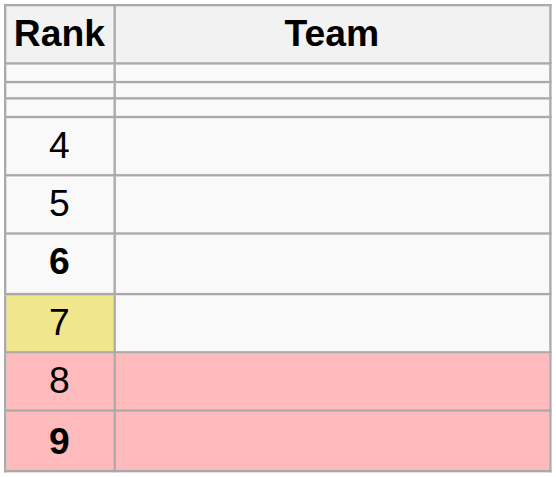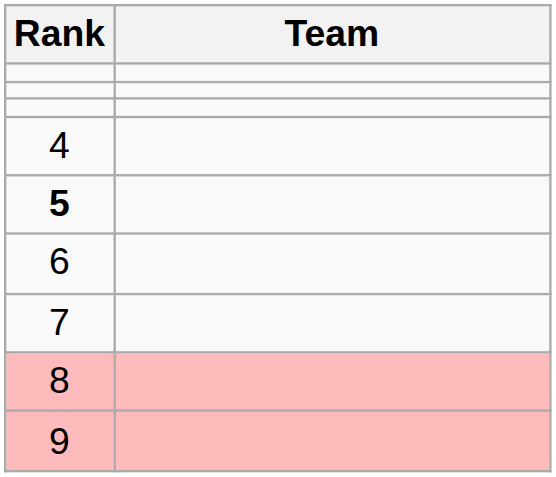(59, 203) normal -> (59, 203) bold
(59, 262) bold -> (59, 262) normal
(59, 322) khaki background -> (59, 322) no background
(59, 440) bold -> (59, 440) normal
